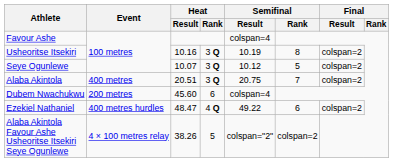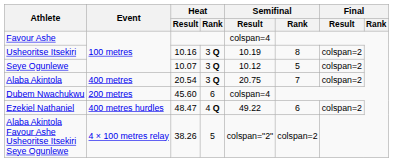(186, 80) 20.51 -> (186, 80) 20.54
